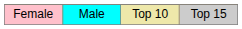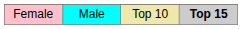(209, 14) normal -> (209, 14) bold
